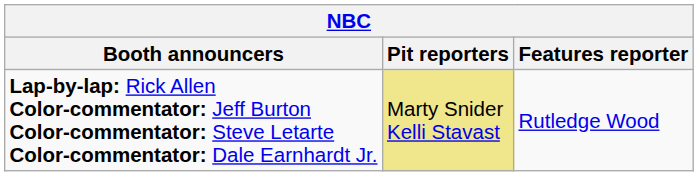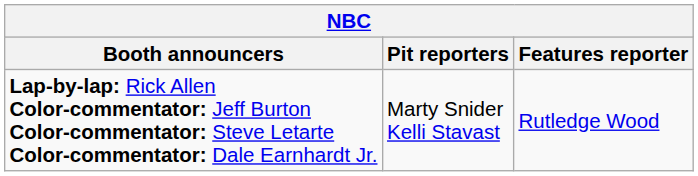(445, 120) khaki background -> (445, 120) no background
